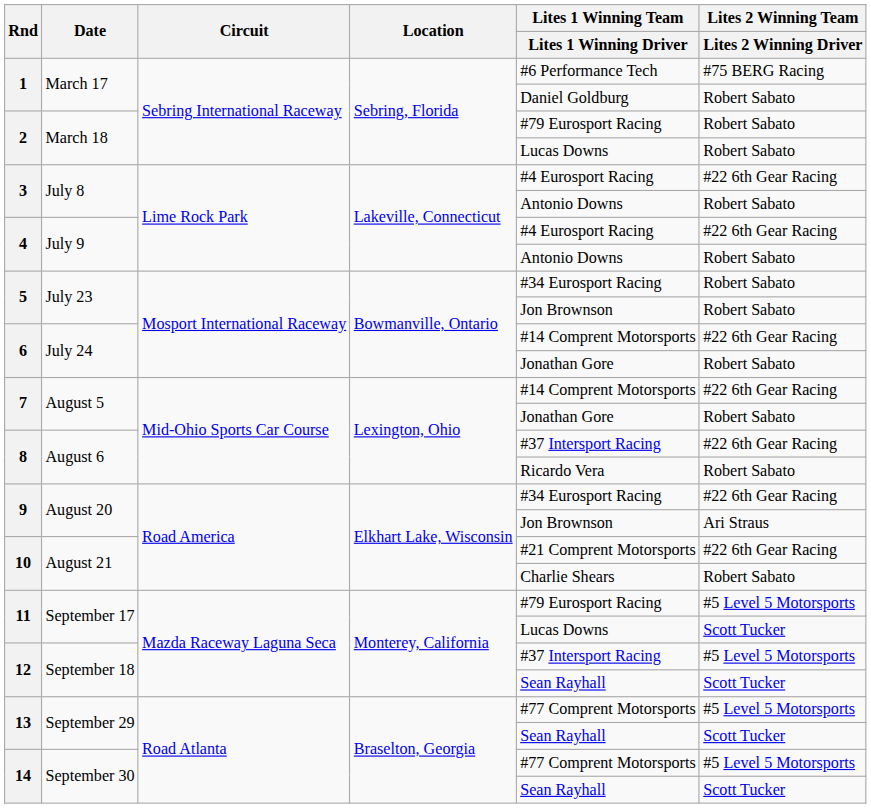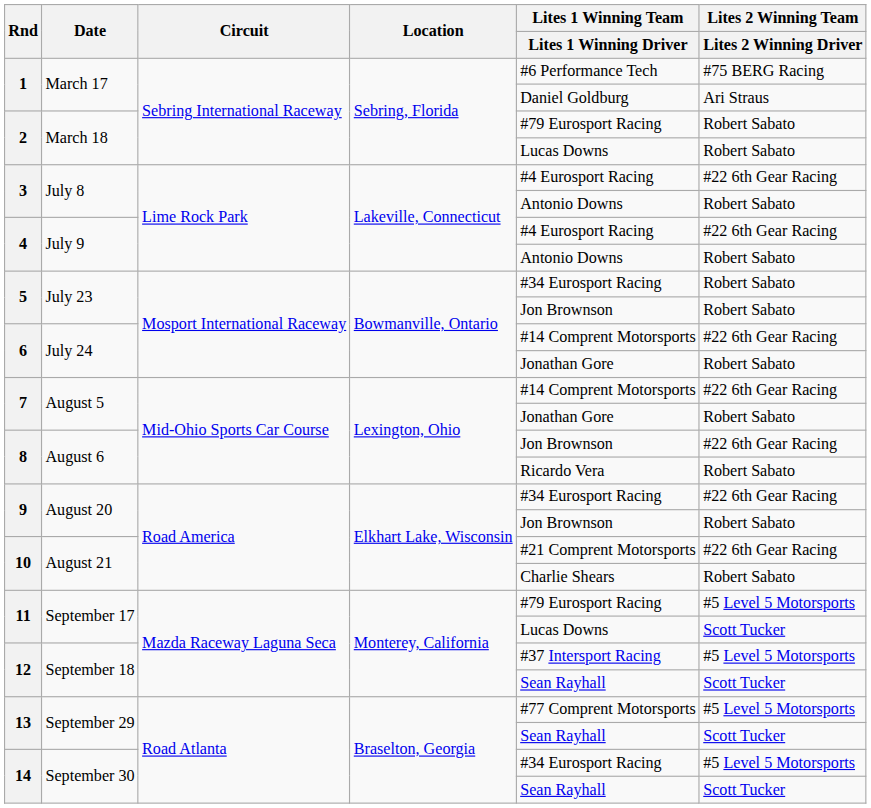(749, 97) Robert Sabato -> (736, 97) Ari Straus
(590, 443) #37 Intersport Racing -> (567, 443) Jon Brownson
(736, 523) Ari Straus -> (749, 523) Robert Sabato
(608, 762) #77 Comprent Motorsports -> (591, 762) #34 Eurosport Racing
